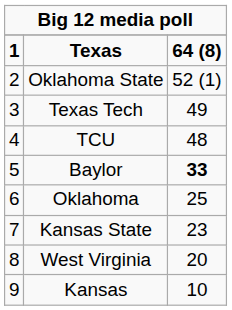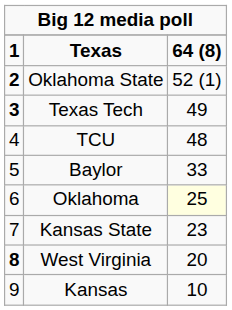(14, 80) normal -> (14, 80) bold
(14, 110) normal -> (14, 110) bold
(197, 170) bold -> (197, 170) normal
(197, 200) no background -> (197, 200) lightyellow background
(14, 259) normal -> (14, 259) bold
